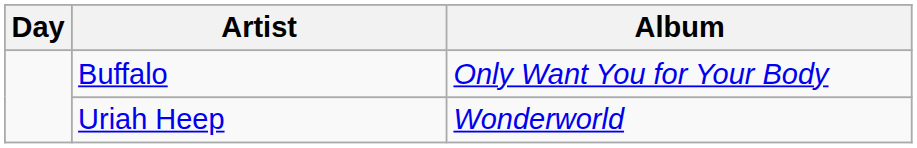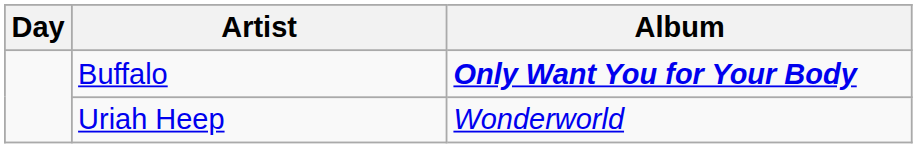(641, 73) normal -> (655, 73) bold
